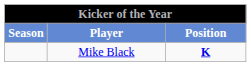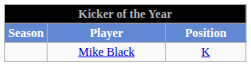(206, 52) bold -> (206, 52) normal
